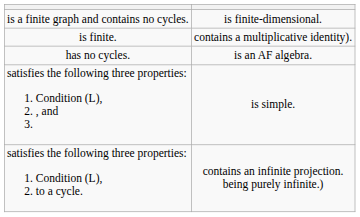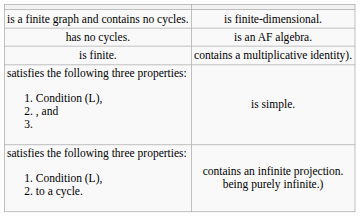rows swapped: (98, 37) <-> (98, 55)
